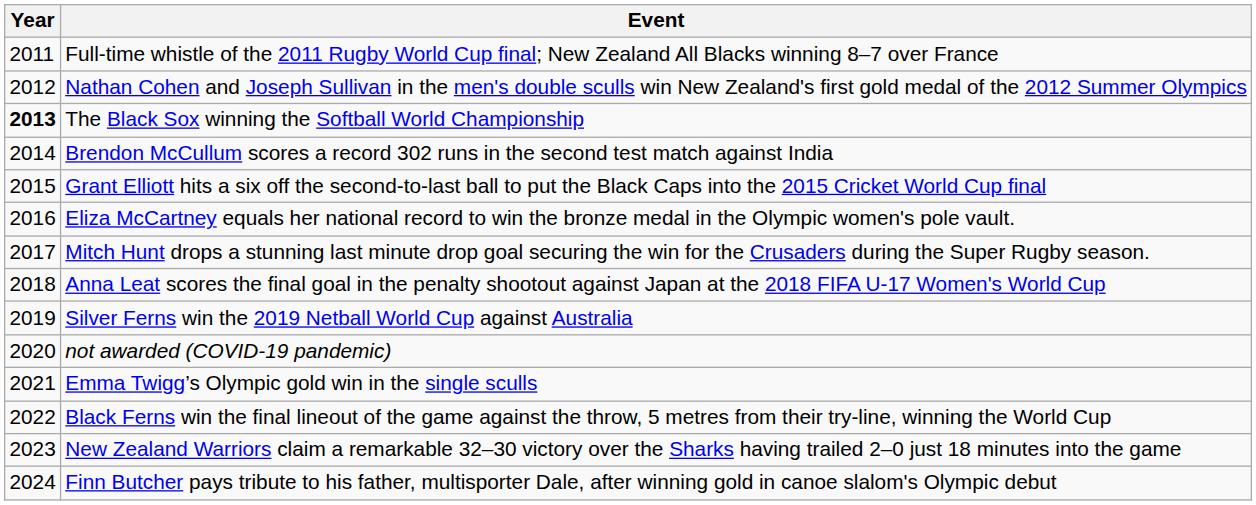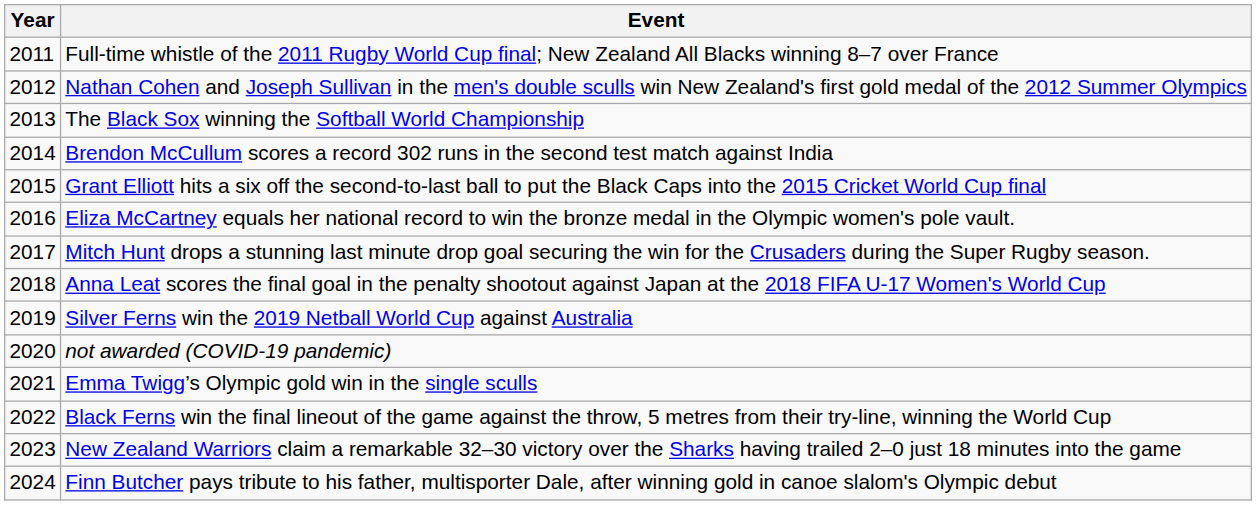(33, 119) bold -> (33, 119) normal
